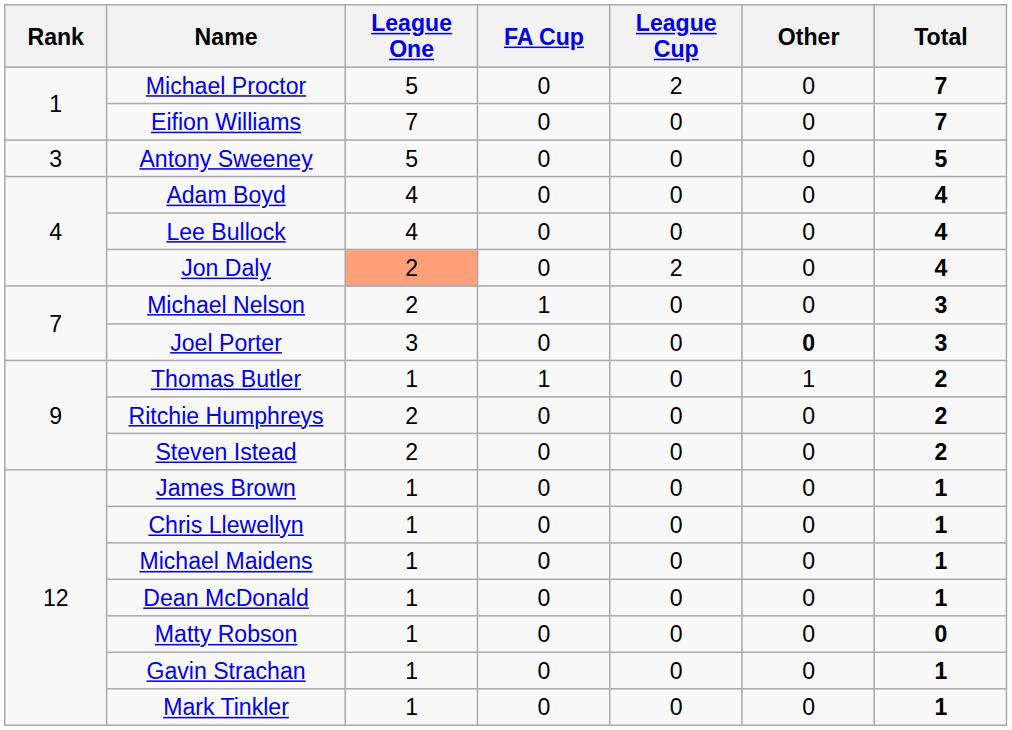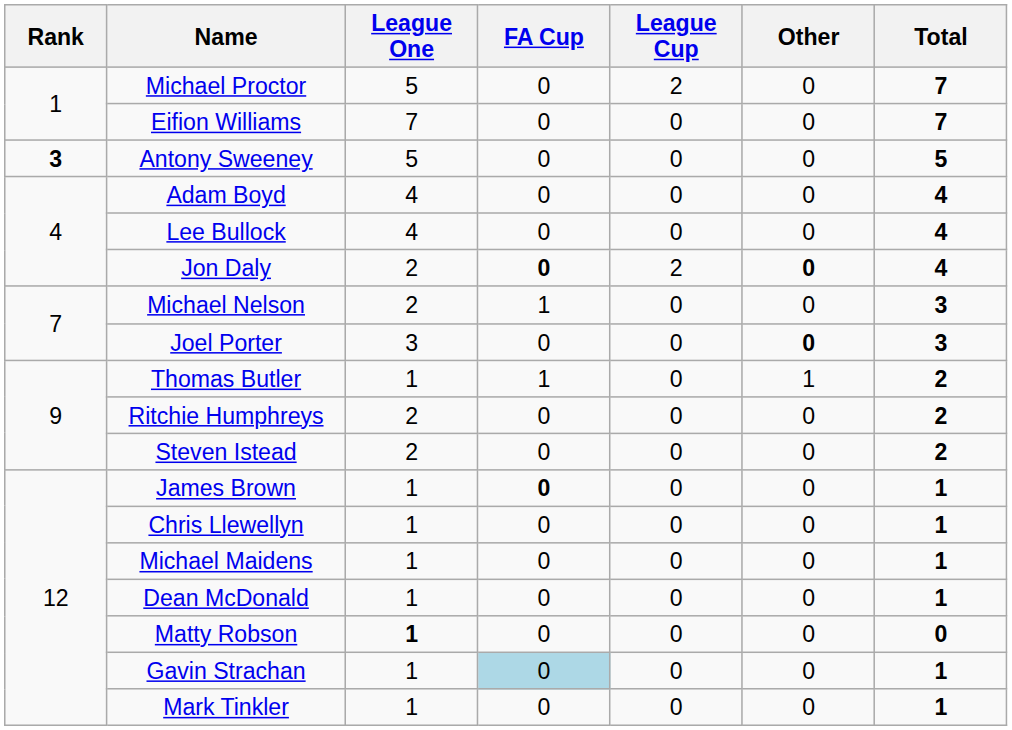(56, 159) normal -> (56, 159) bold
(412, 269) lightsalmon background -> (412, 269) no background
(544, 269) normal -> (544, 269) bold
(809, 269) normal -> (809, 269) bold
(544, 488) normal -> (544, 488) bold
(412, 634) normal -> (412, 634) bold
(544, 671) no background -> (544, 671) lightblue background
